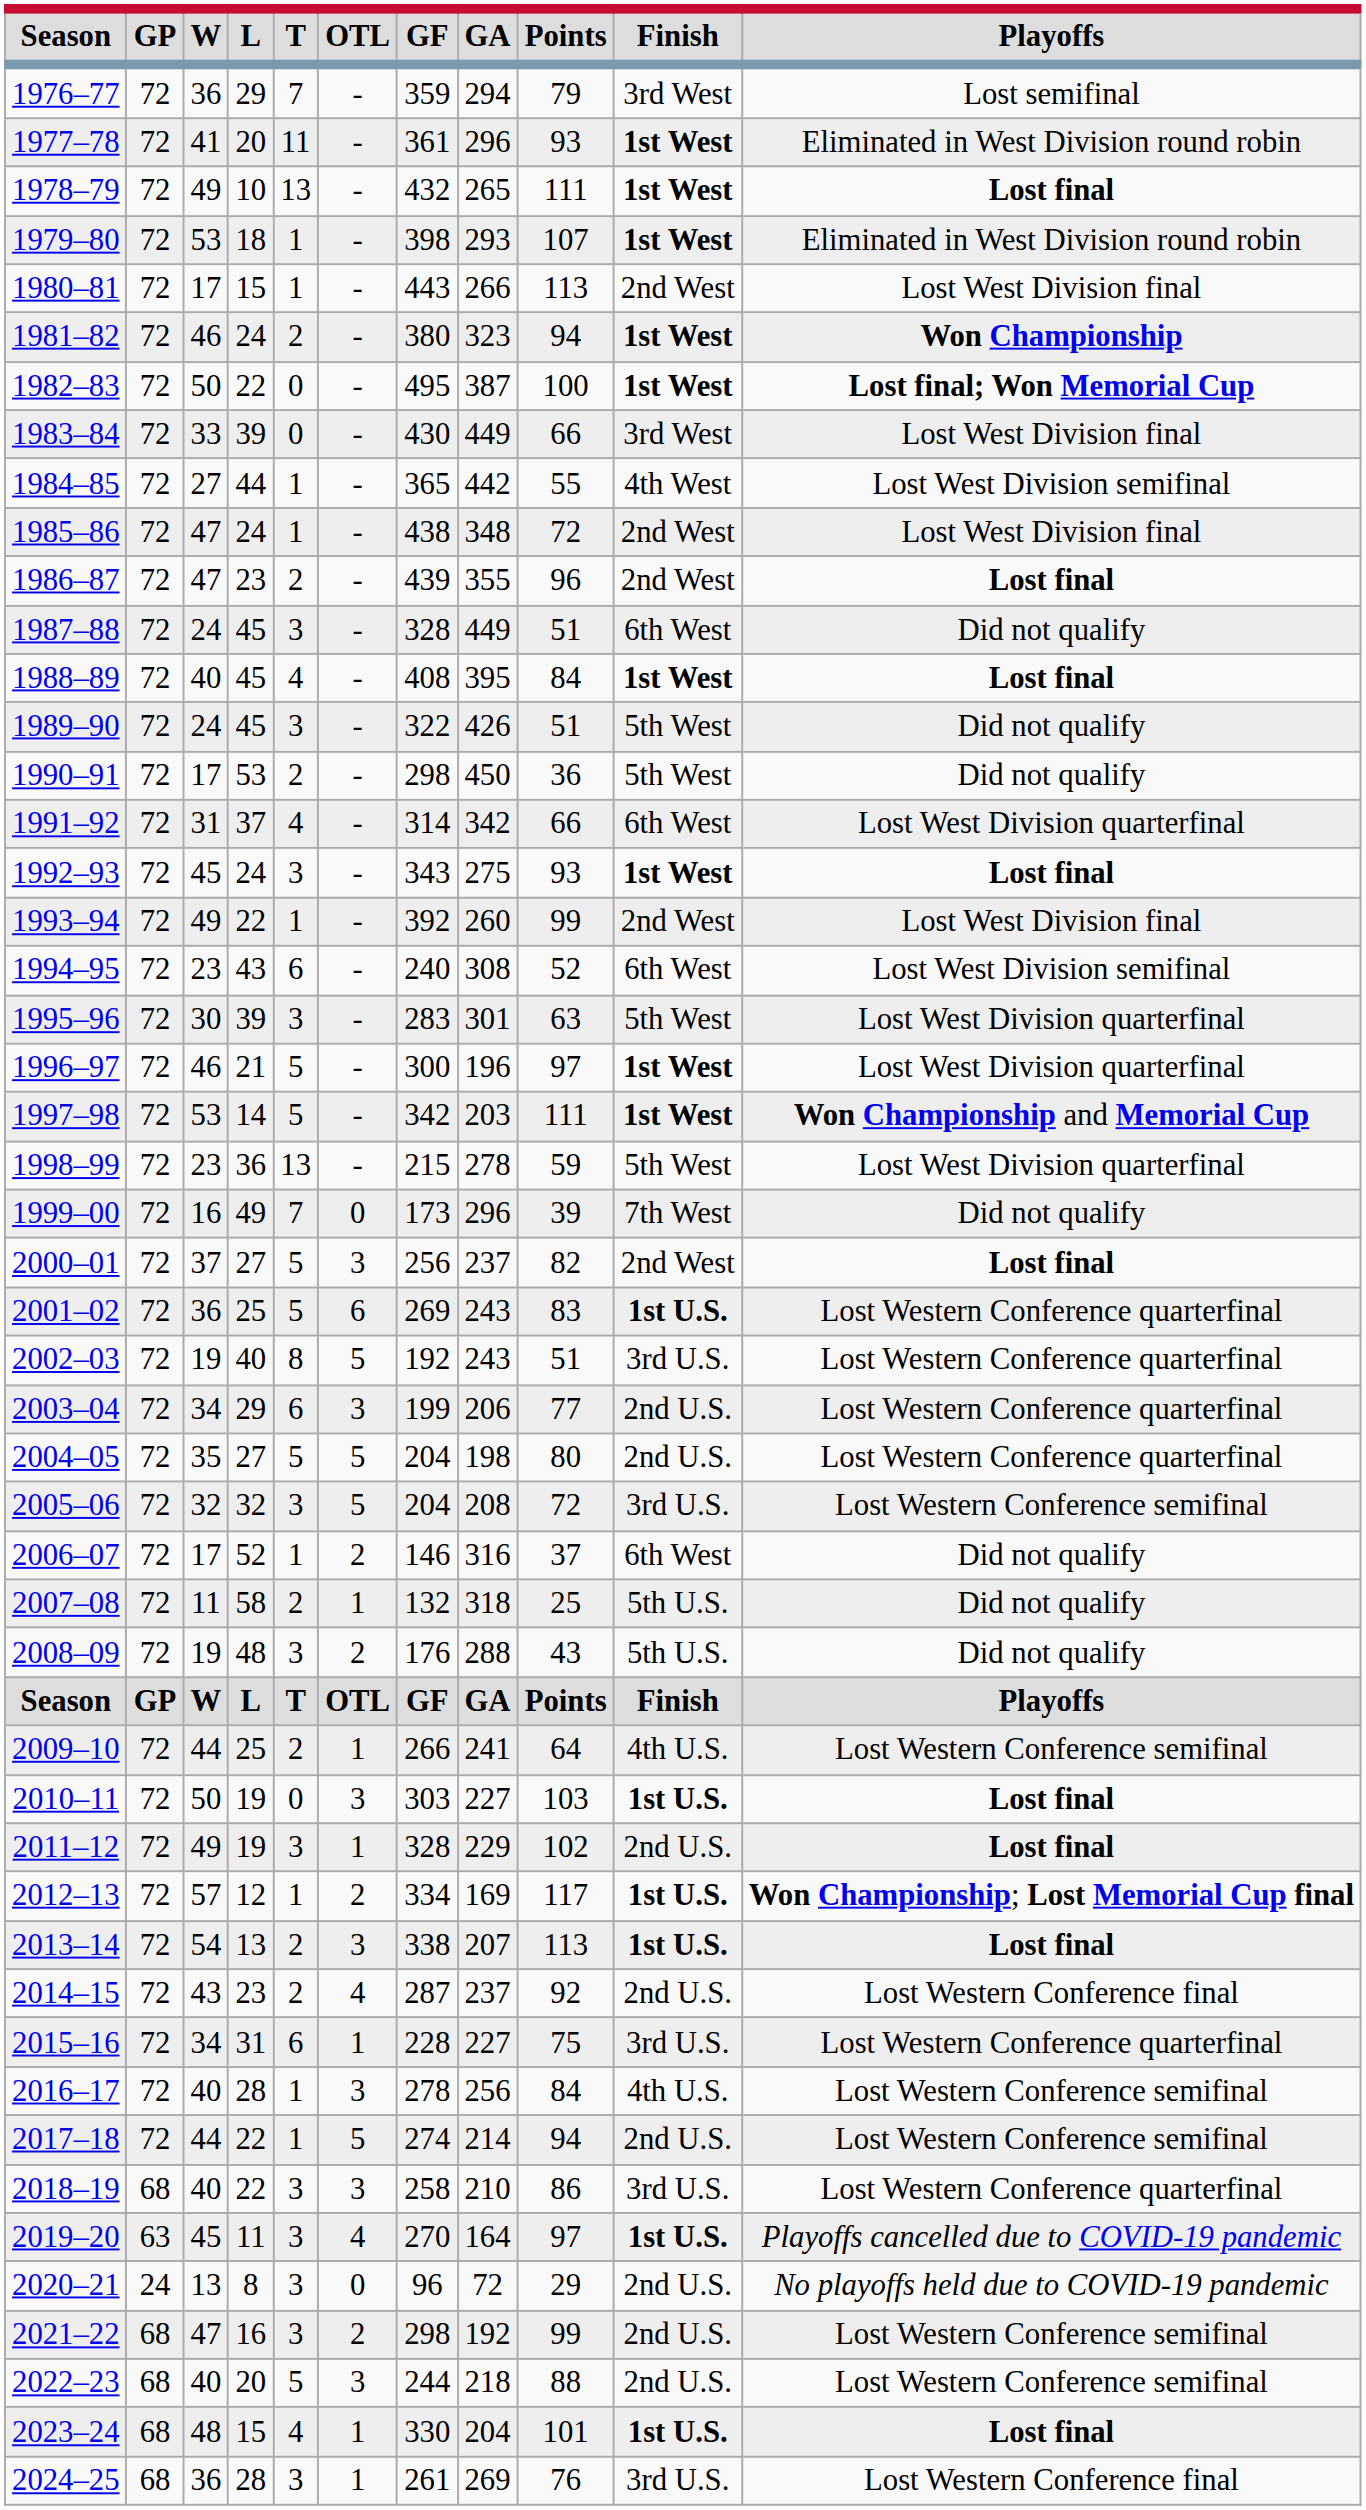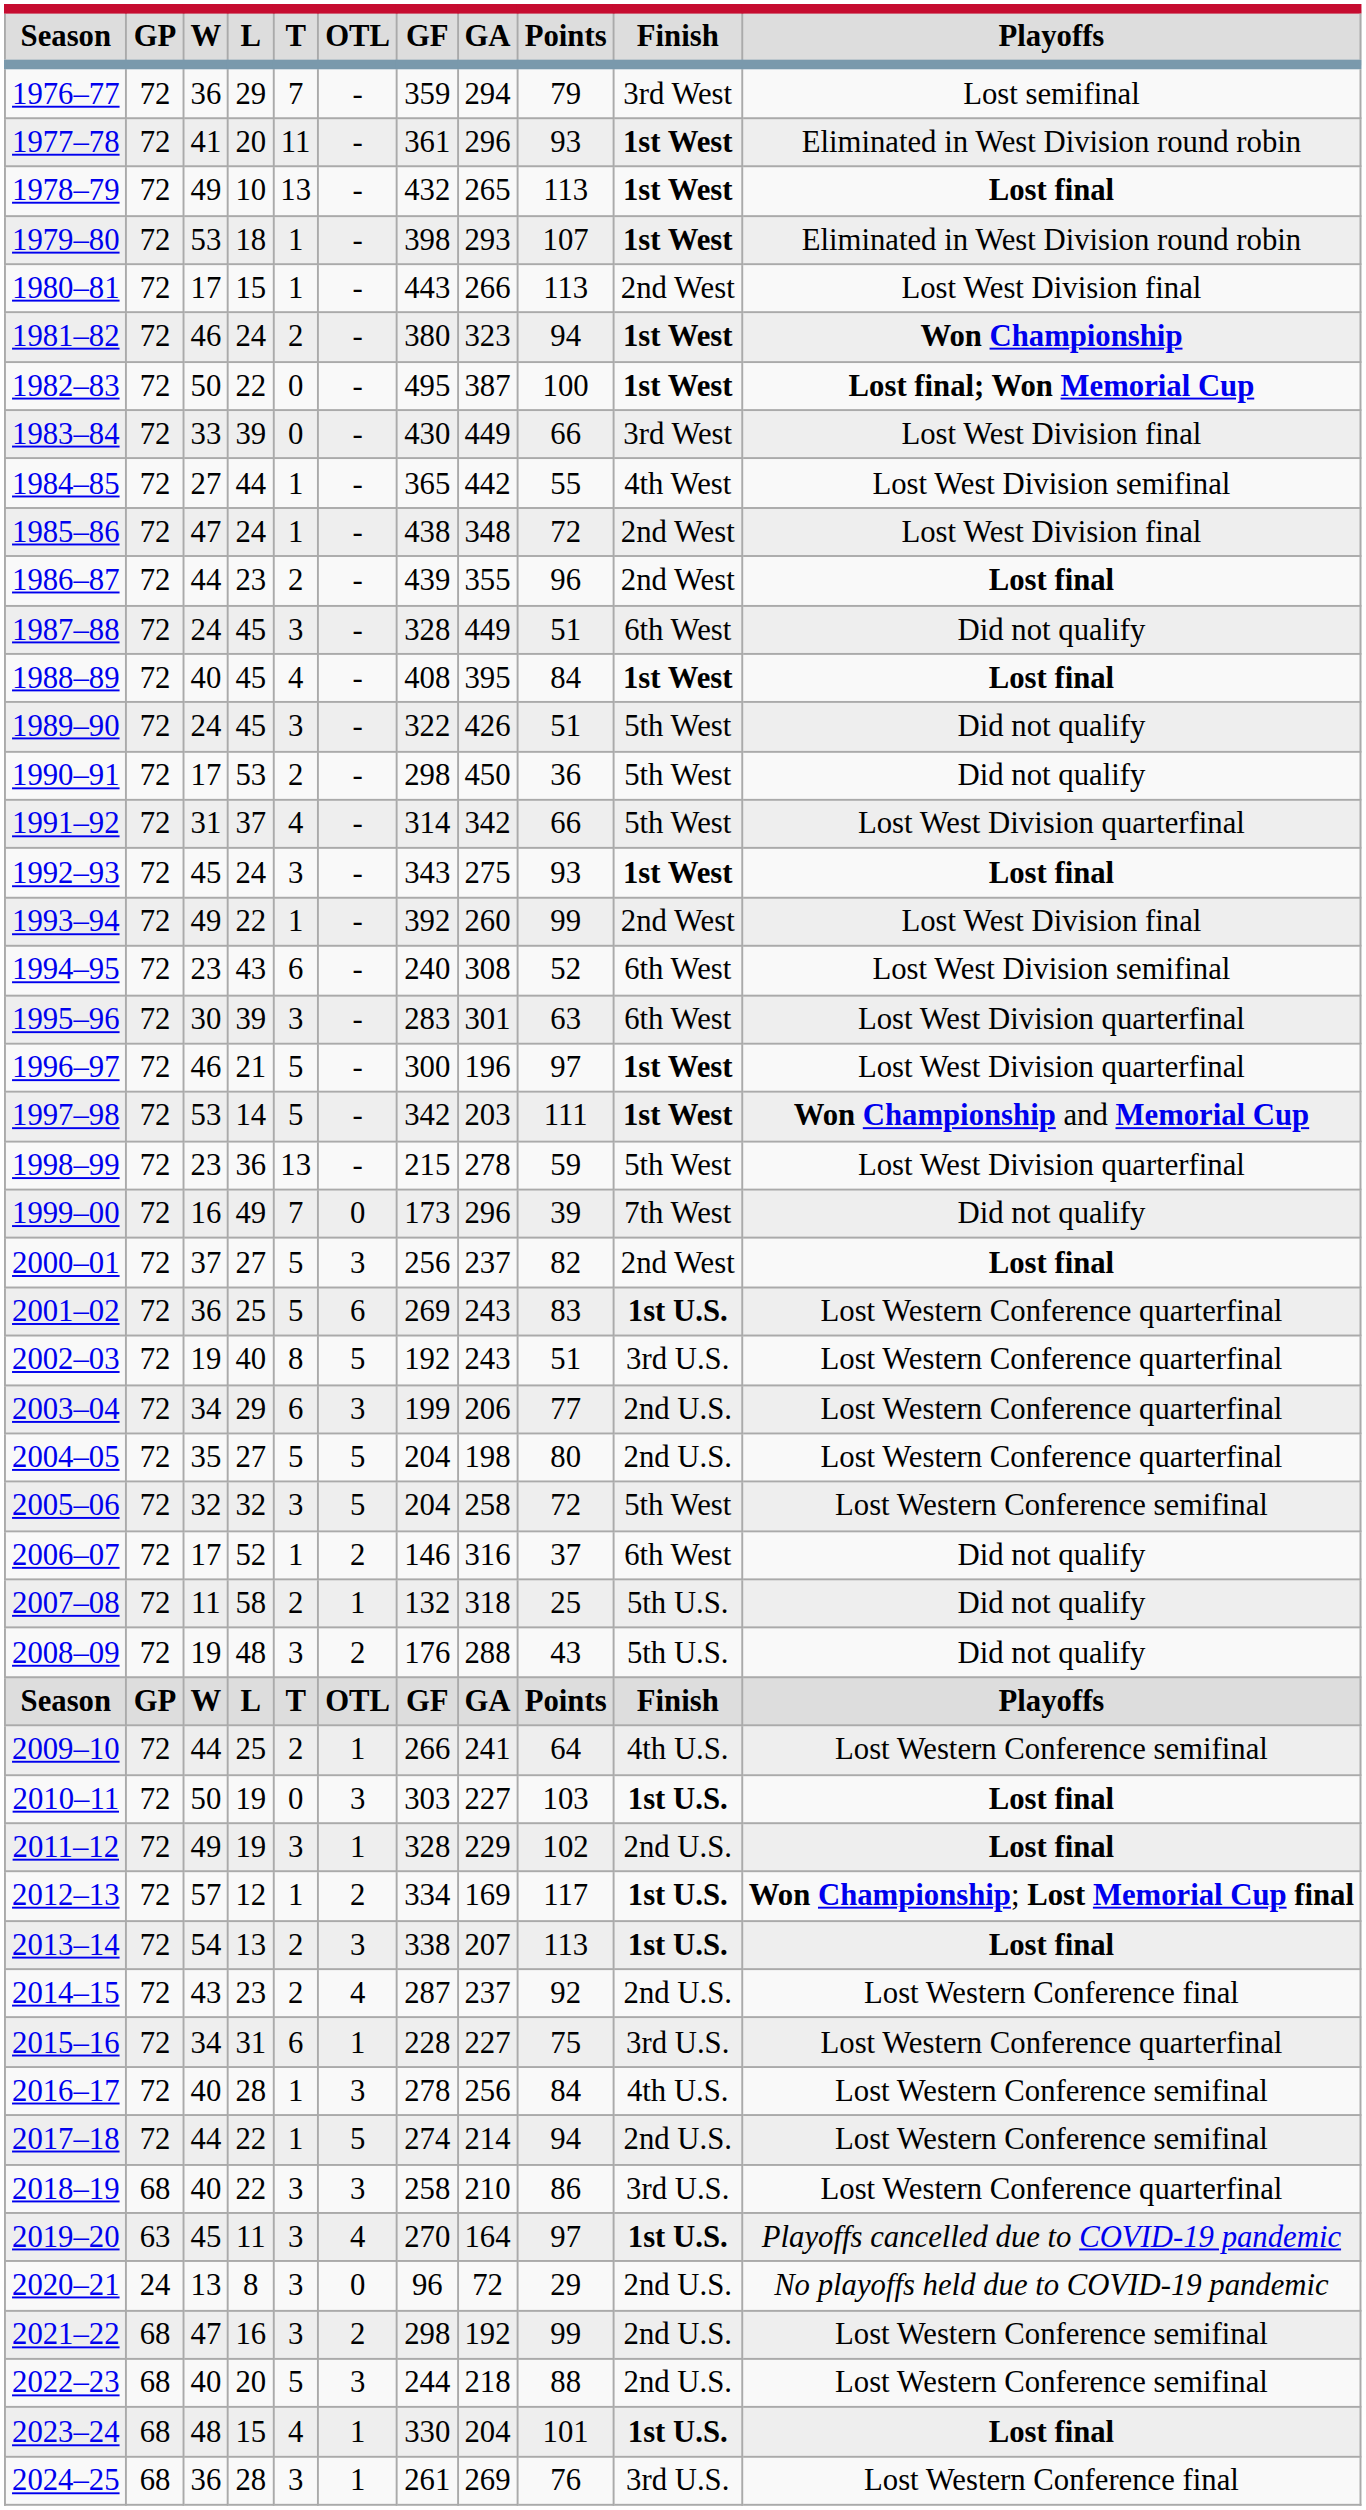(566, 190) 111 -> (566, 190) 113
(206, 580) 47 -> (206, 580) 44
(678, 823) 6th West -> (678, 823) 5th West
(678, 1018) 5th West -> (678, 1018) 6th West
(488, 1505) 208 -> (488, 1505) 258
(678, 1505) 3rd U.S. -> (678, 1505) 5th West
